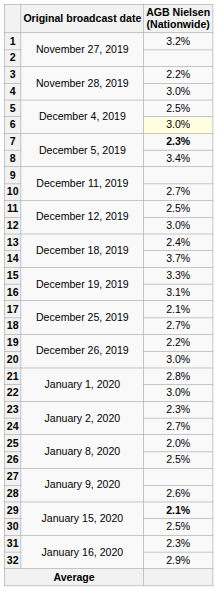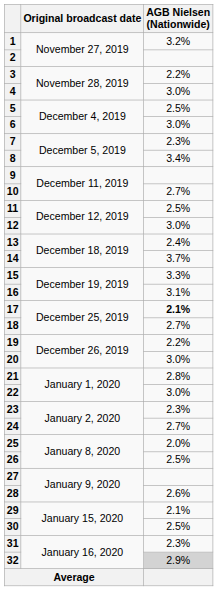(178, 125) lightyellow background -> (178, 125) no background
(178, 141) bold -> (178, 141) normal
(178, 309) normal -> (178, 309) bold
(178, 510) bold -> (178, 510) normal
(178, 560) no background -> (178, 560) lightgrey background
